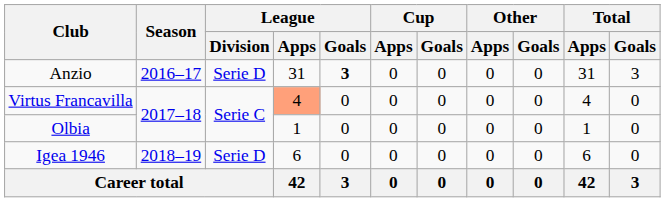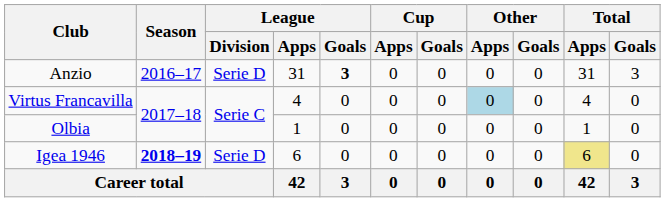(297, 100) lightsalmon background -> (297, 100) no background
(490, 100) no background -> (490, 100) lightblue background
(171, 155) normal -> (171, 155) bold
(587, 155) no background -> (587, 155) khaki background
